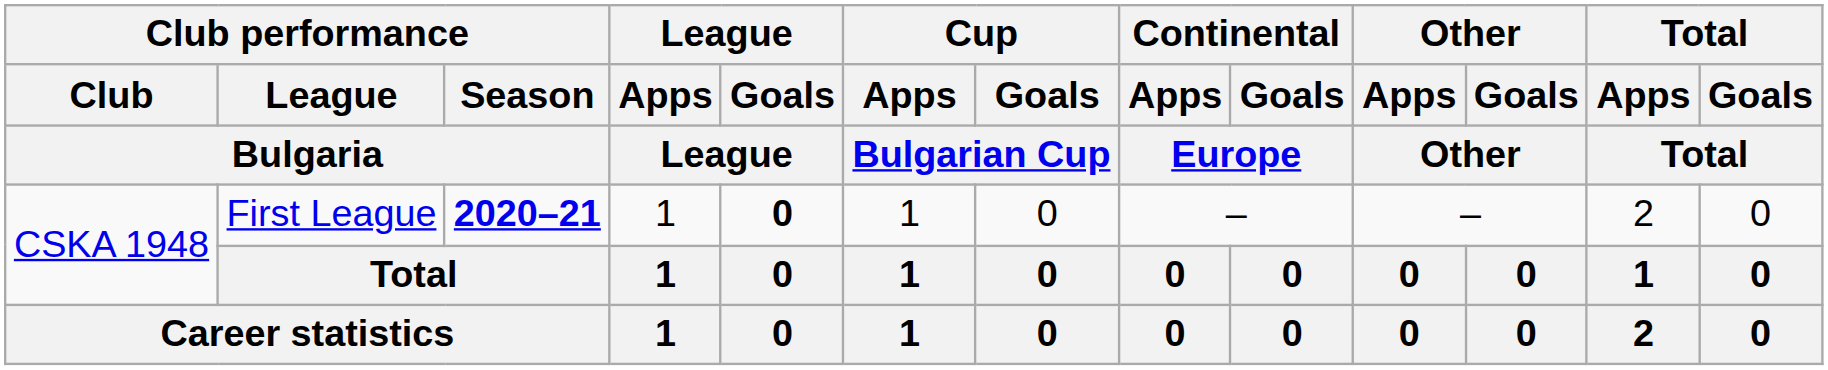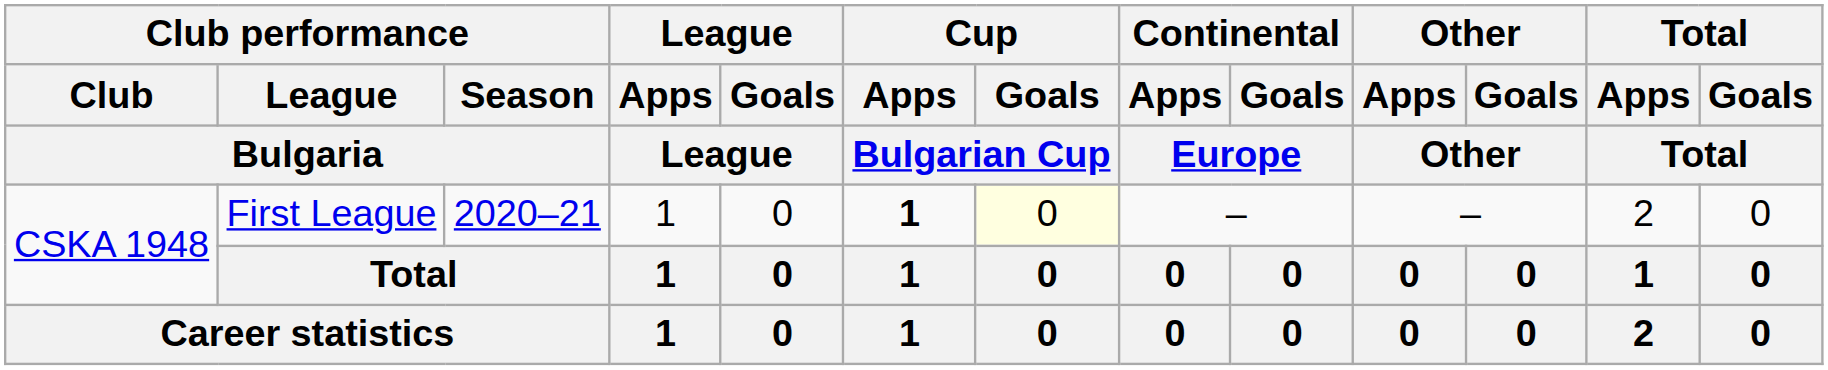(527, 214) bold -> (527, 214) normal
(783, 214) bold -> (783, 214) normal
(909, 214) normal -> (909, 214) bold
(1047, 214) no background -> (1047, 214) lightyellow background
